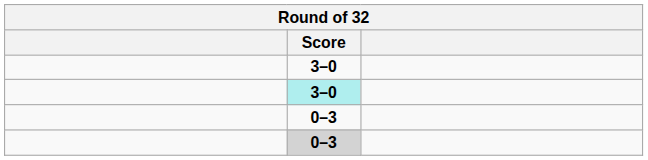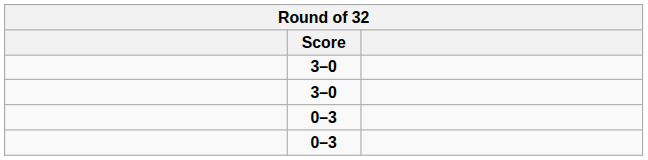(324, 93) paleturquoise background -> (324, 93) no background
(324, 143) lightgrey background -> (324, 143) no background
